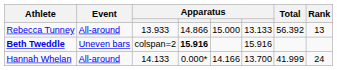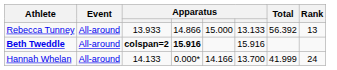(104, 45) Uneven bars -> (99, 45) All-around
(155, 45) normal -> (147, 45) bold
